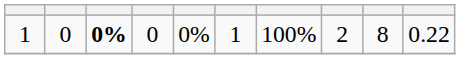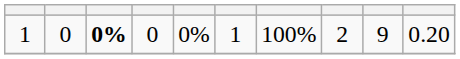(383, 34) 8 -> (383, 34) 9
(429, 34) 0.22 -> (429, 34) 0.20
